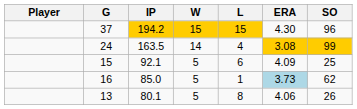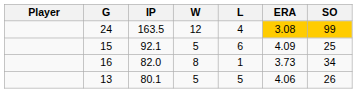- row: (106, 29)
(196, 46) 14 -> (196, 29) 12
(151, 79) 85.0 -> (151, 63) 82.0
(196, 79) 5 -> (196, 63) 8
(285, 79) lightblue background -> (285, 63) no background
(330, 79) 62 -> (330, 63) 34
(240, 96) 8 -> (240, 79) 5
